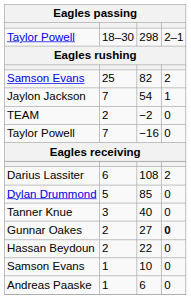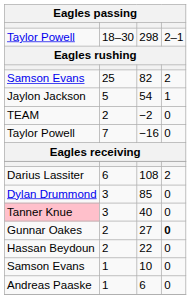(105, 97) 7 -> (105, 97) 5
(105, 193) 5 -> (105, 193) 3
(40, 212) no background -> (40, 212) pink background
